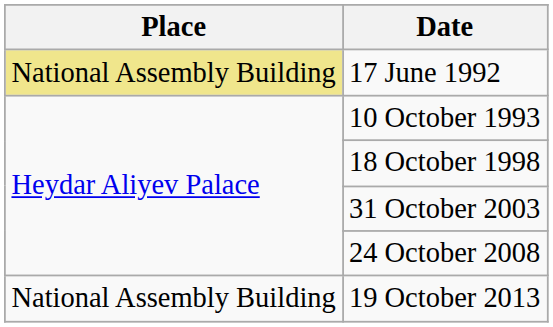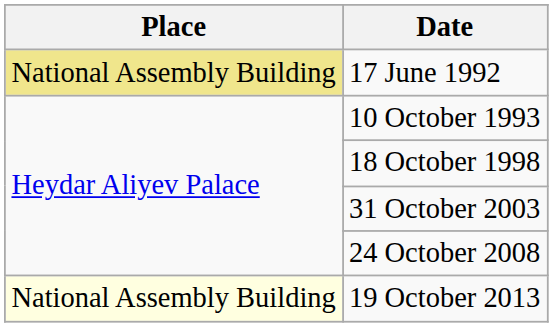(174, 298) no background -> (174, 298) lightyellow background
